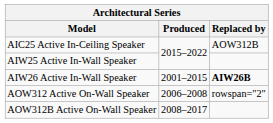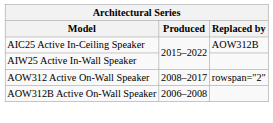- row: (72, 77)
(184, 93) 2006–2008 -> (184, 77) 2008–2017
(184, 110) 2008–2017 -> (184, 93) 2006–2008
